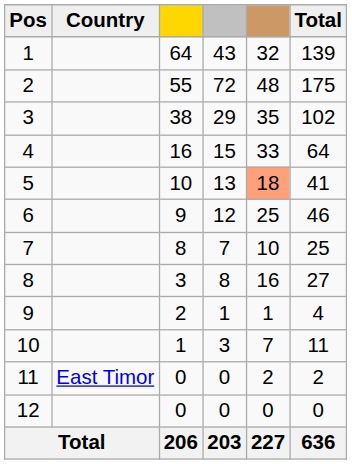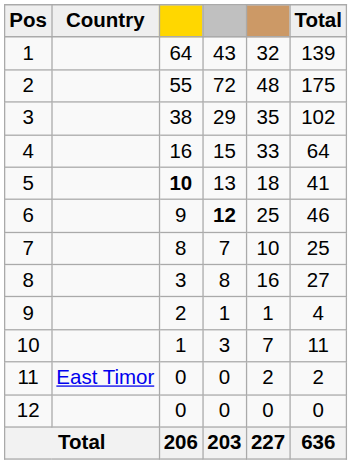(181, 183) normal -> (181, 183) bold
(268, 183) lightsalmon background -> (268, 183) no background
(224, 215) normal -> (224, 215) bold
